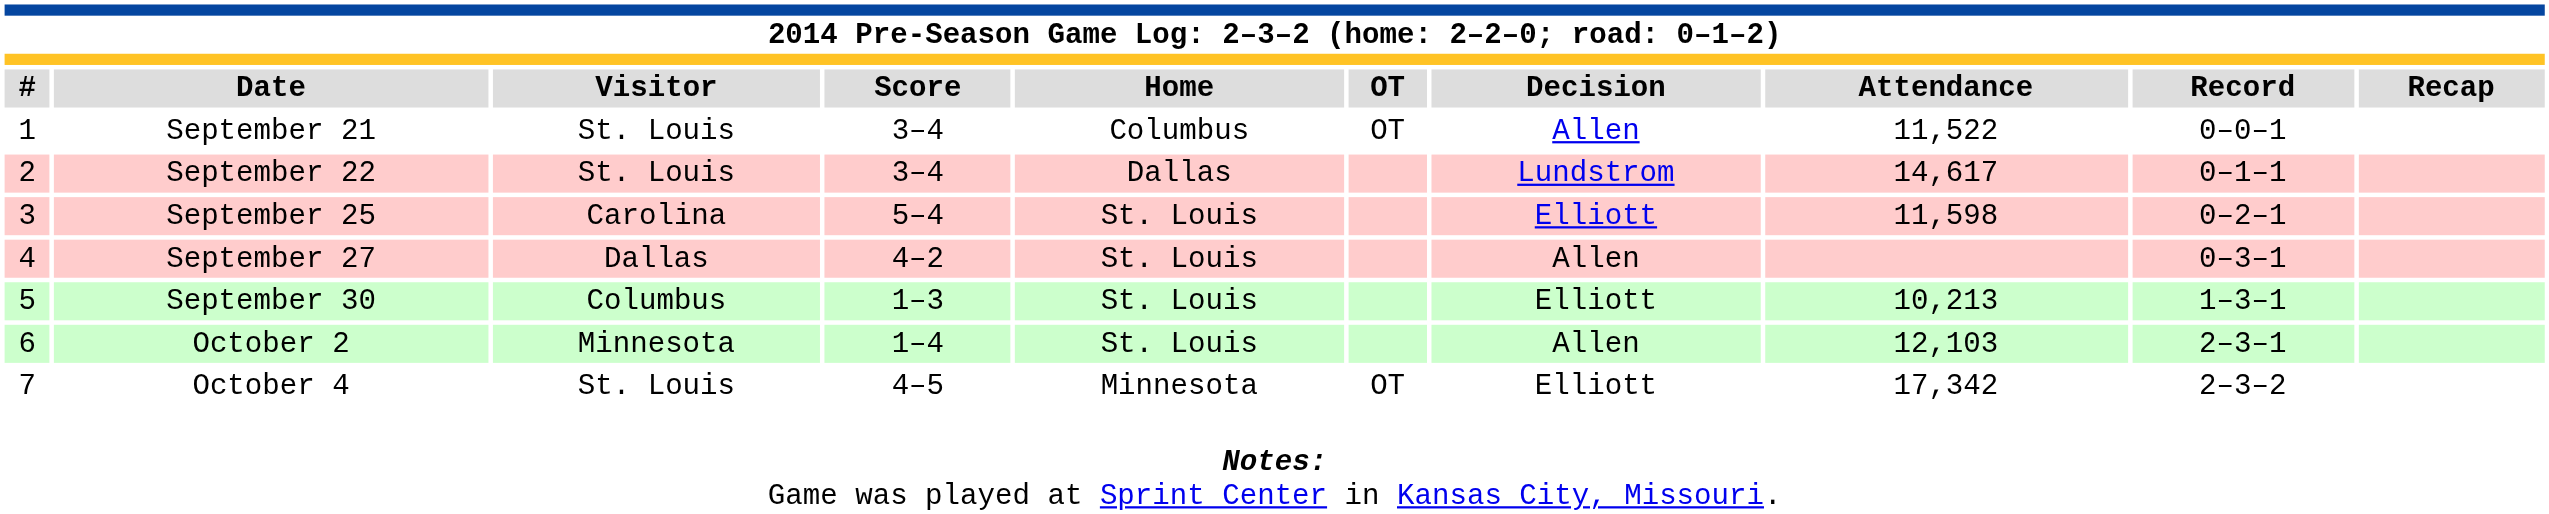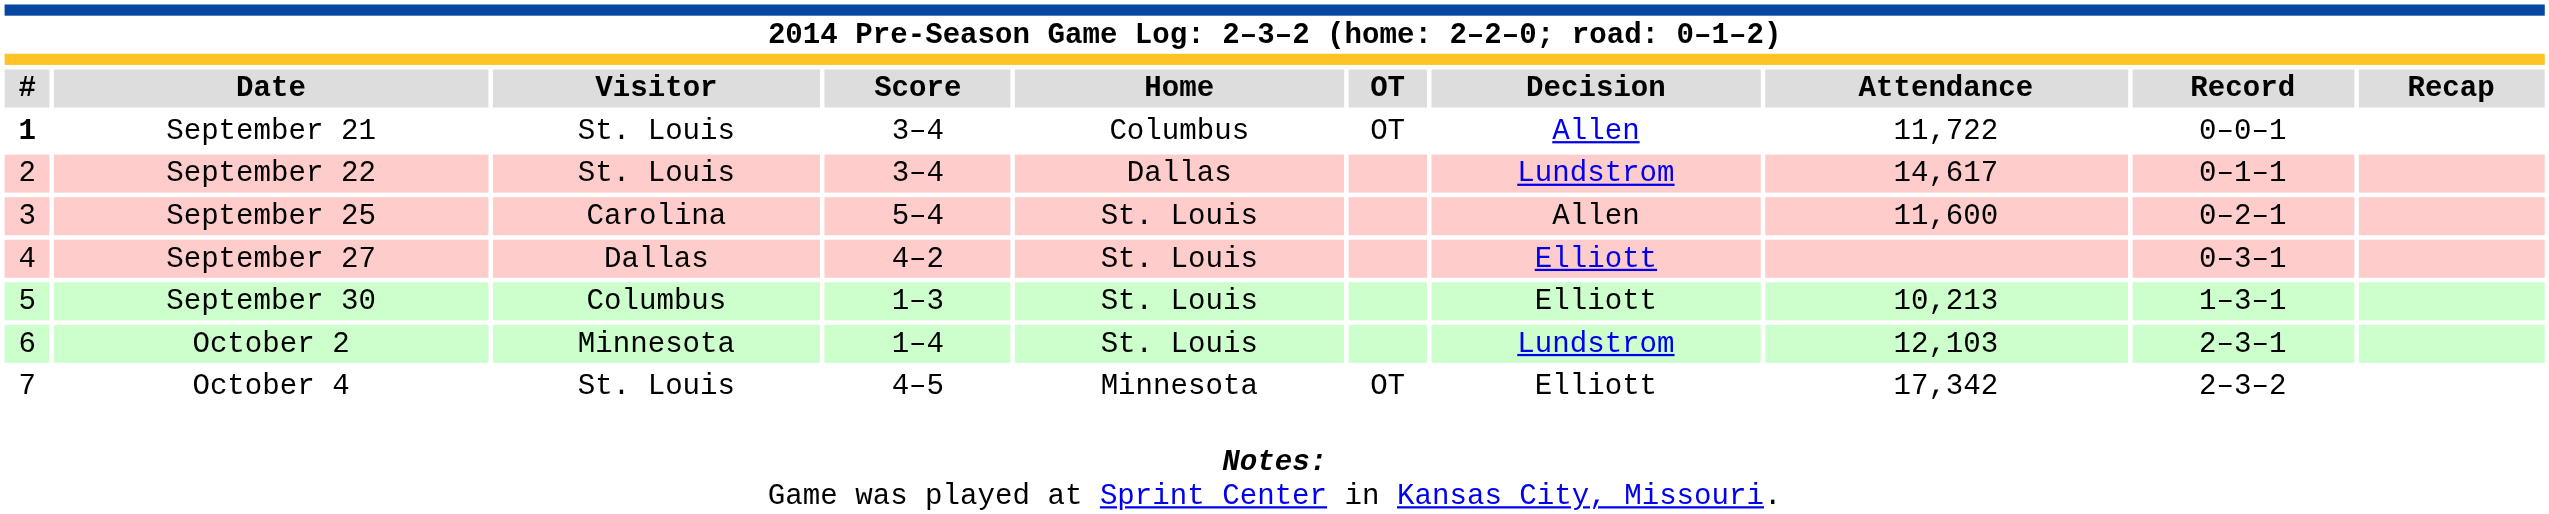(27, 131) normal -> (27, 131) bold
(1946, 131) 11,522 -> (1946, 131) 11,722
(1596, 216) Elliott -> (1596, 216) Allen
(1946, 216) 11,598 -> (1946, 216) 11,600
(1596, 258) Allen -> (1596, 258) Elliott
(1596, 343) Allen -> (1596, 343) Lundstrom
